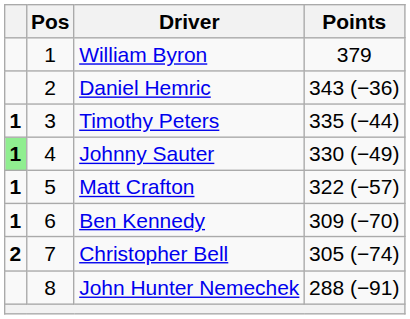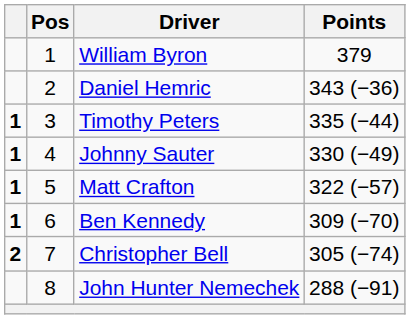(15, 154) lightgreen background -> (15, 154) no background
